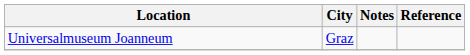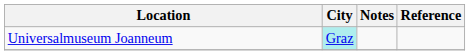(340, 38) no background -> (340, 38) paleturquoise background
